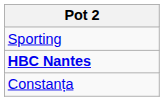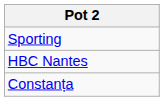(49, 61) bold -> (48, 61) normal
